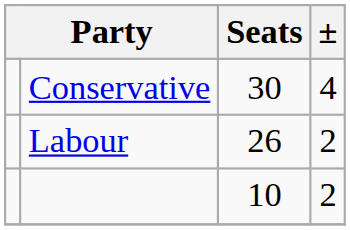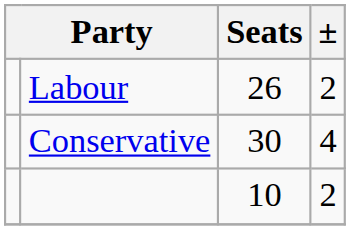rows swapped: (120, 86) <-> (79, 140)
